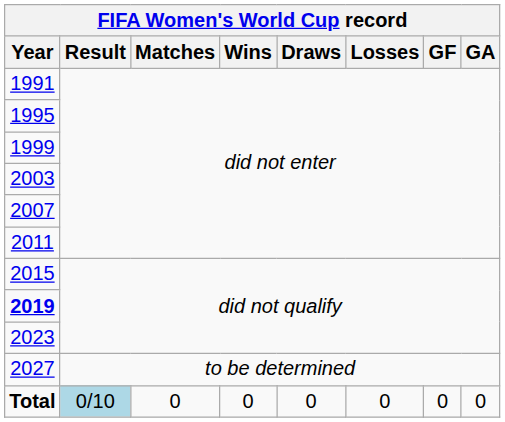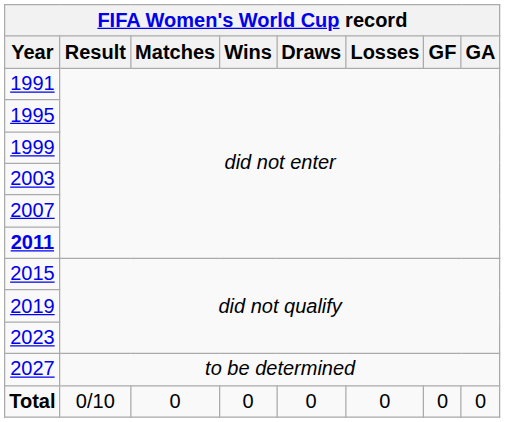(32, 242) normal -> (32, 242) bold
(32, 305) bold -> (32, 305) normal
(95, 400) lightblue background -> (95, 400) no background
